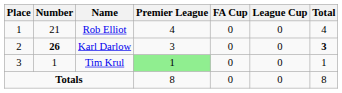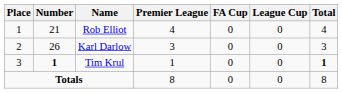(54, 46) bold -> (54, 46) normal
(324, 46) bold -> (324, 46) normal
(54, 63) normal -> (54, 63) bold
(172, 63) lightgreen background -> (172, 63) no background
(324, 63) normal -> (324, 63) bold
